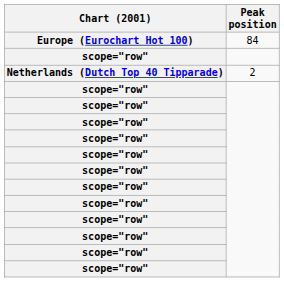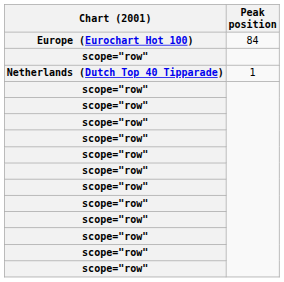(253, 73) 2 -> (253, 73) 1
